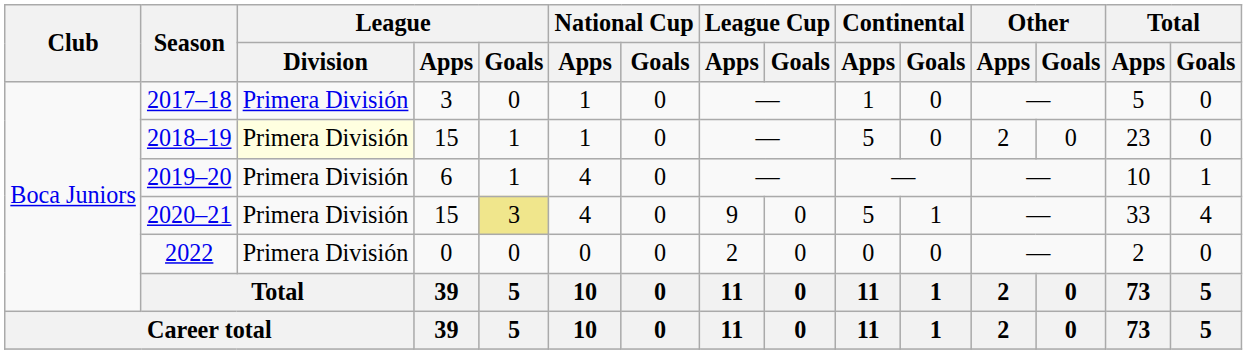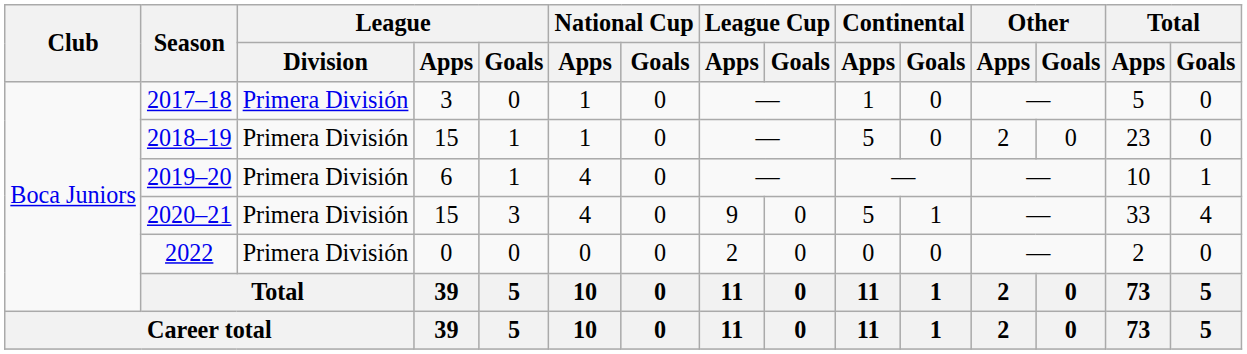(326, 138) lightyellow background -> (326, 138) no background
(514, 215) khaki background -> (514, 215) no background
